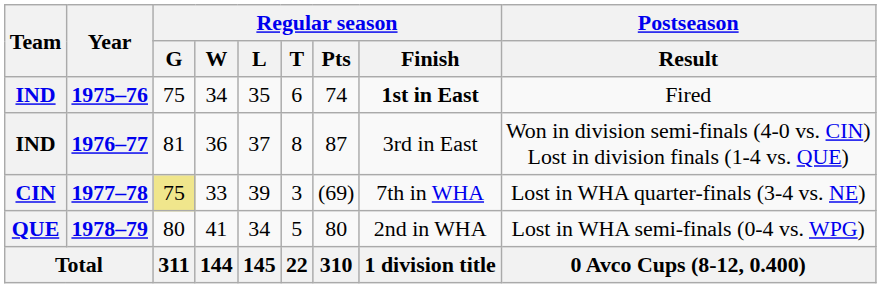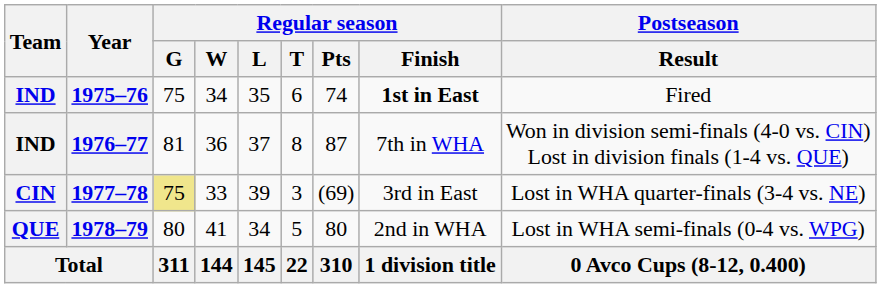(430, 143) 3rd in East -> (430, 143) 7th in WHA
(430, 193) 7th in WHA -> (430, 193) 3rd in East
